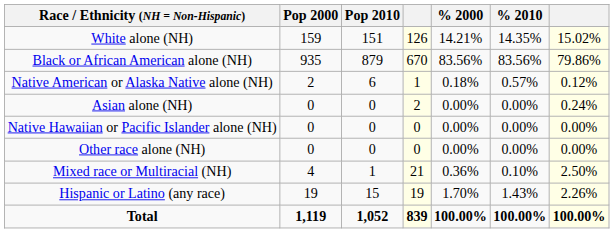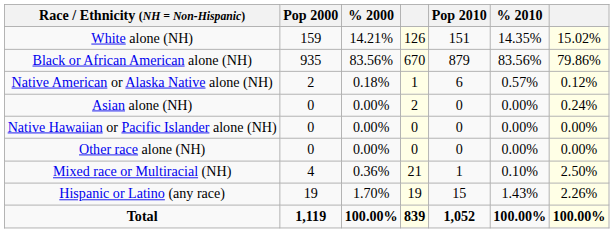columns swapped: (372, 15) <-> (460, 15)
